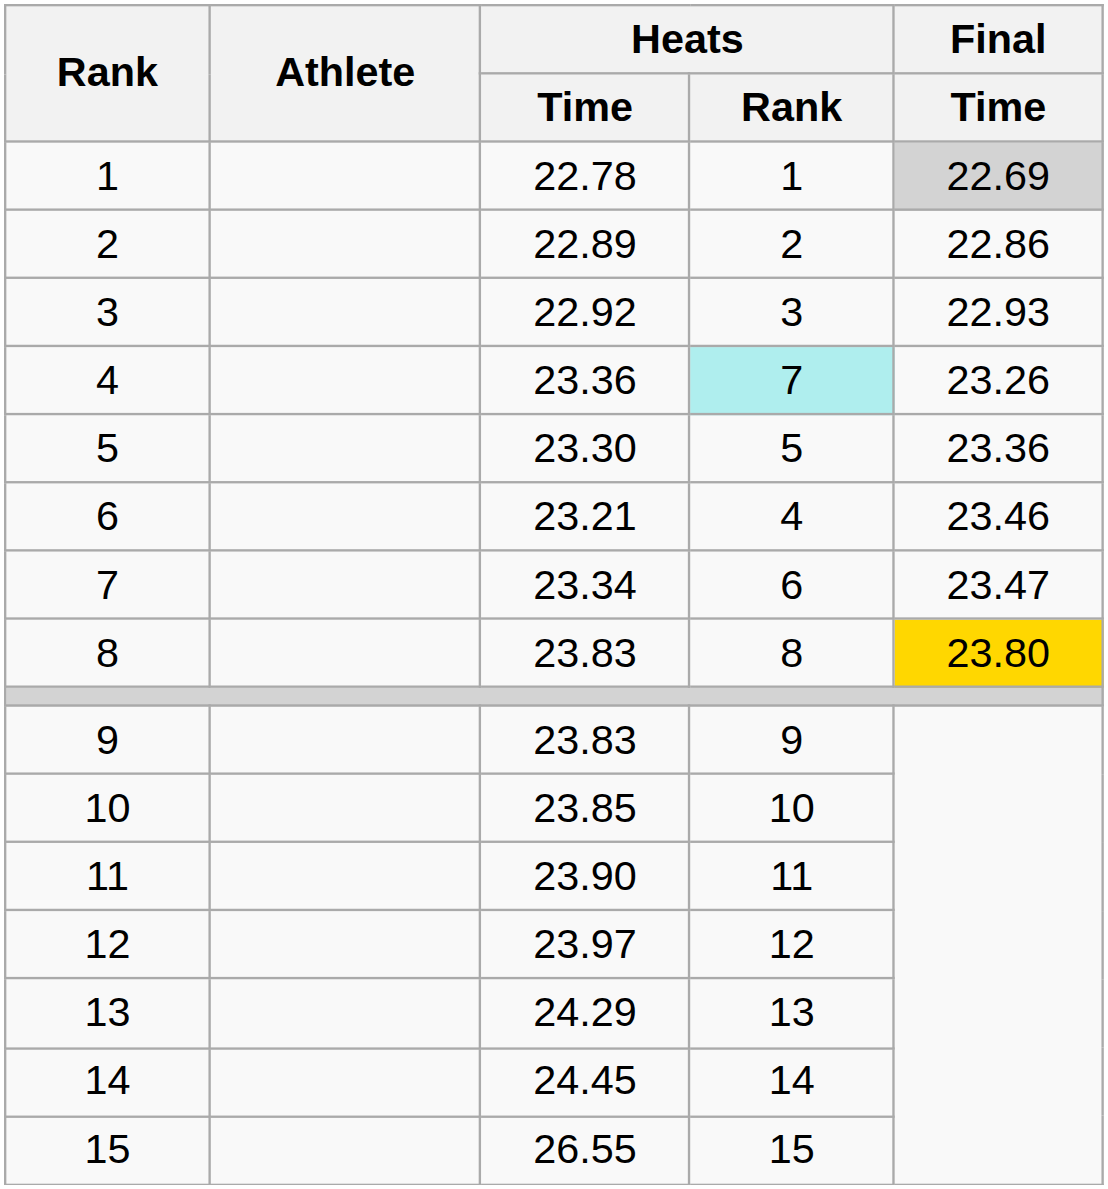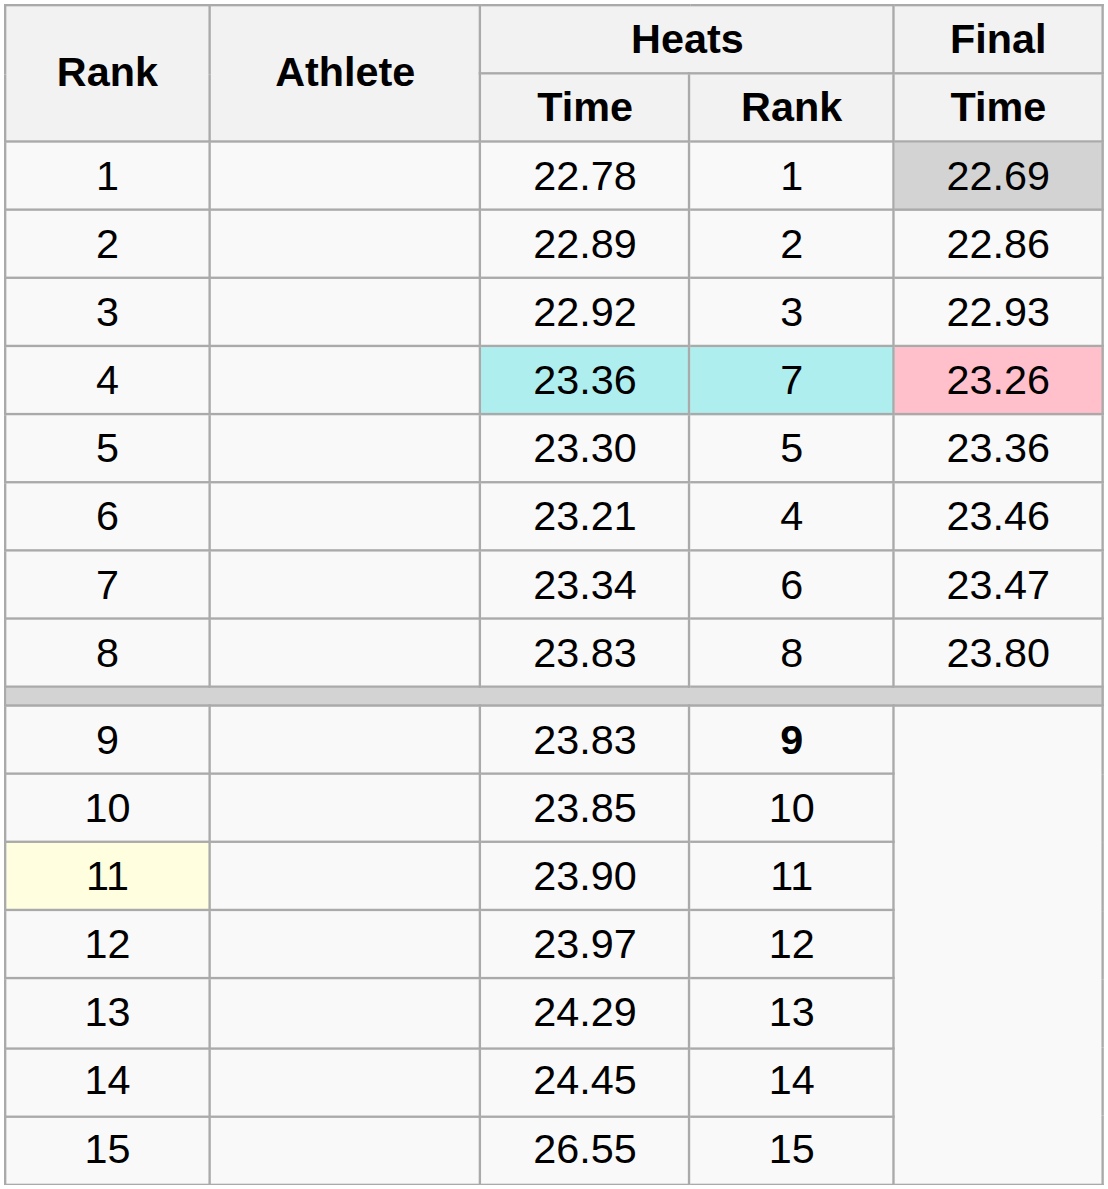(585, 379) no background -> (585, 379) paleturquoise background
(998, 379) no background -> (998, 379) pink background
(998, 652) gold background -> (998, 652) no background
(792, 739) normal -> (792, 739) bold
(107, 875) no background -> (107, 875) lightyellow background
